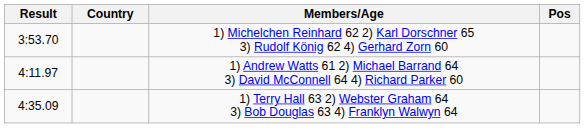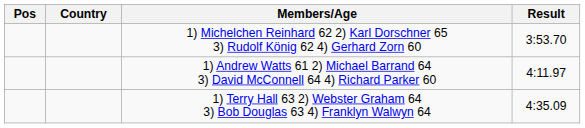columns swapped: (560, 14) <-> (38, 14)
